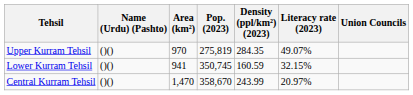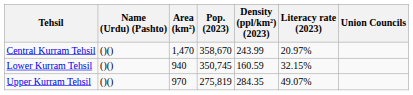rows swapped: (51, 81) <-> (49, 50)
(179, 66) 941 -> (179, 66) 940
